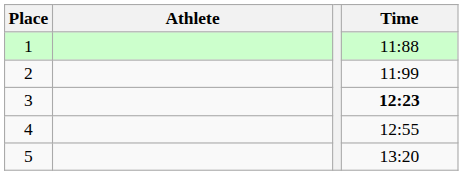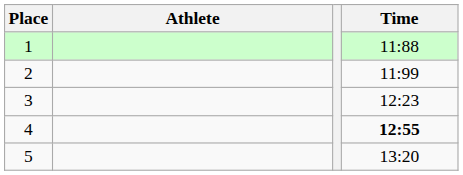(399, 101) bold -> (399, 101) normal
(399, 128) normal -> (399, 128) bold
